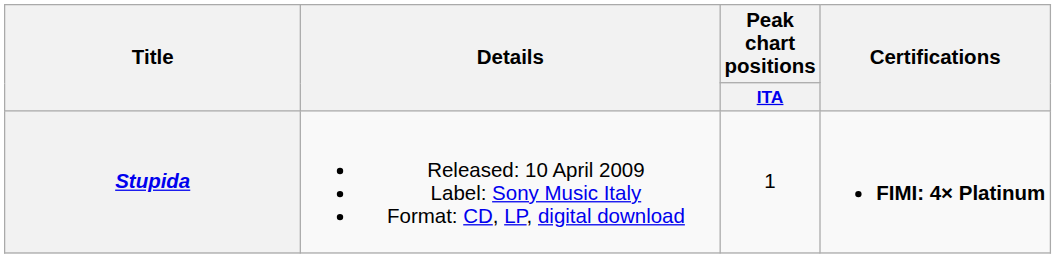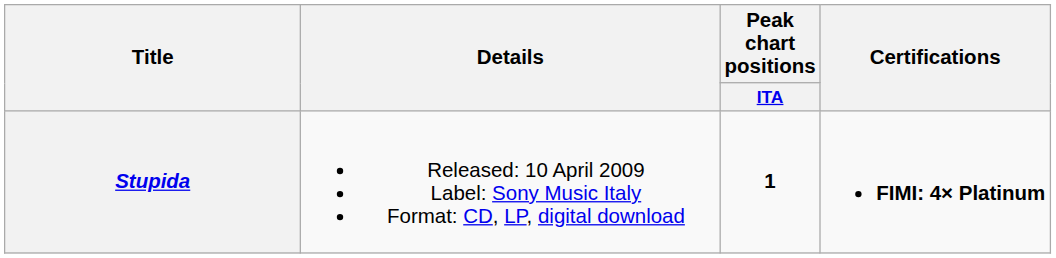(770, 181) normal -> (770, 181) bold
